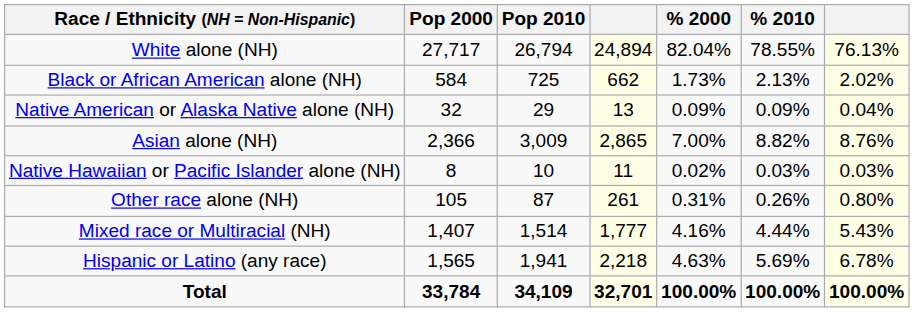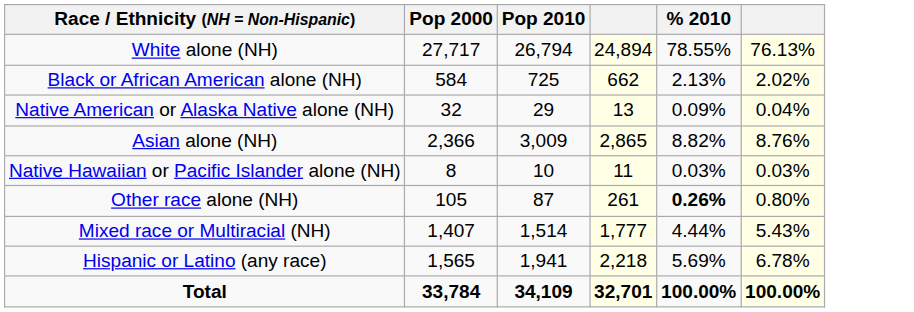- column: (699, 19)
(783, 200) normal -> (699, 200) bold
